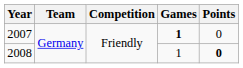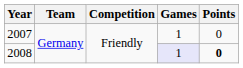(179, 33) bold -> (179, 33) normal
(179, 53) no background -> (179, 53) lavender background
